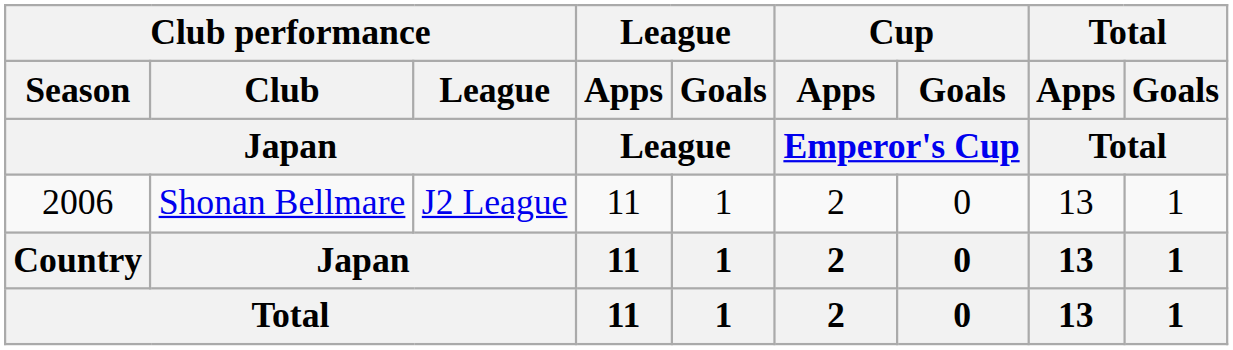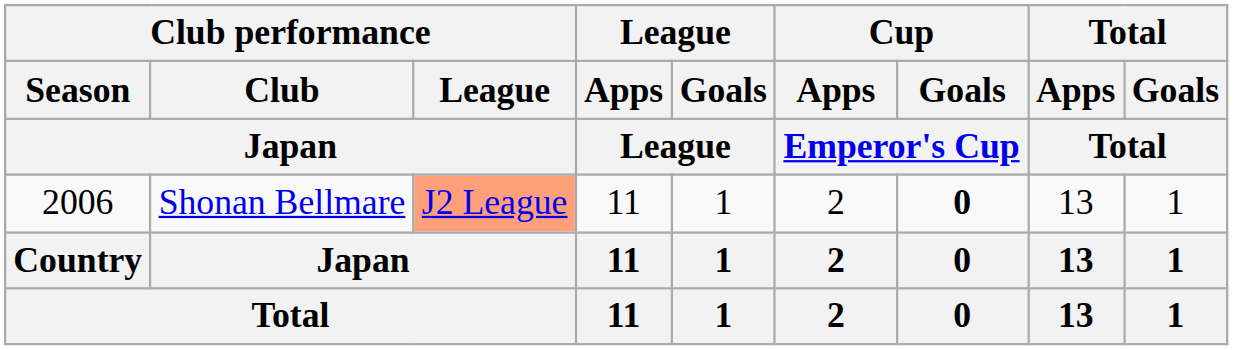(495, 202) no background -> (495, 202) lightsalmon background
(962, 202) normal -> (962, 202) bold
